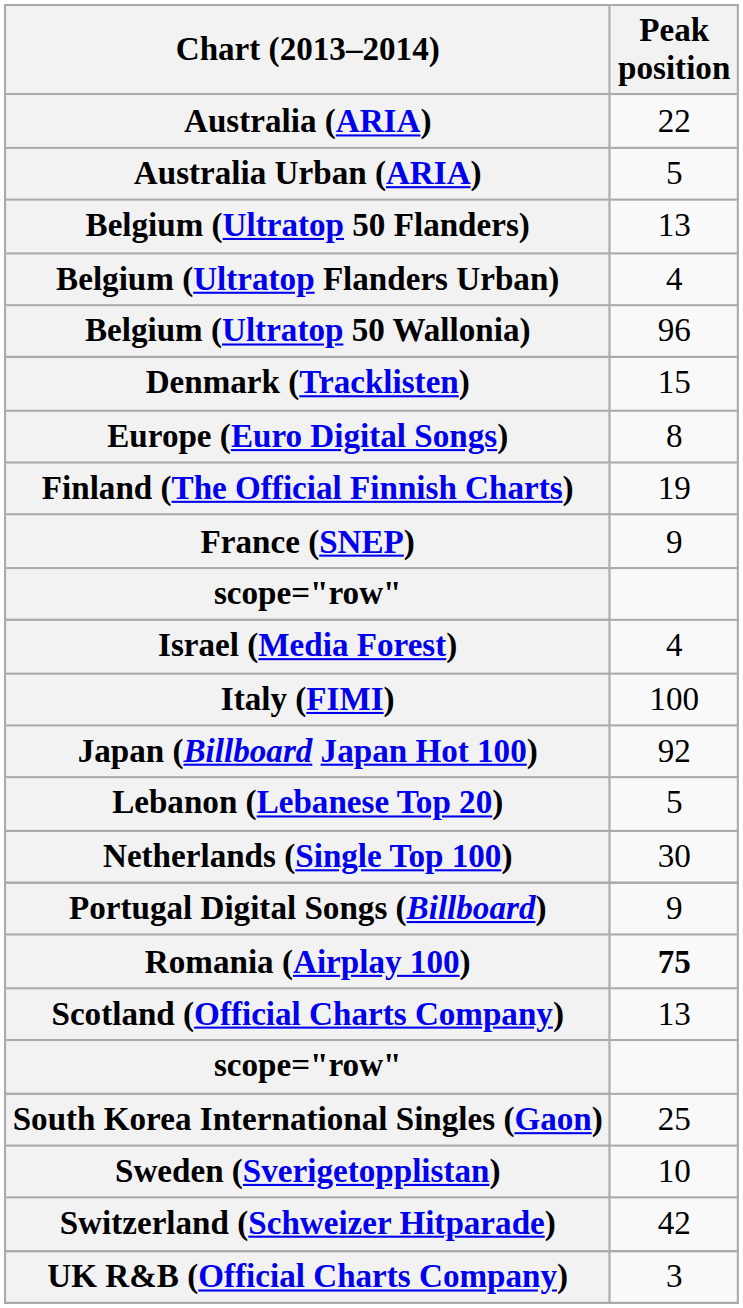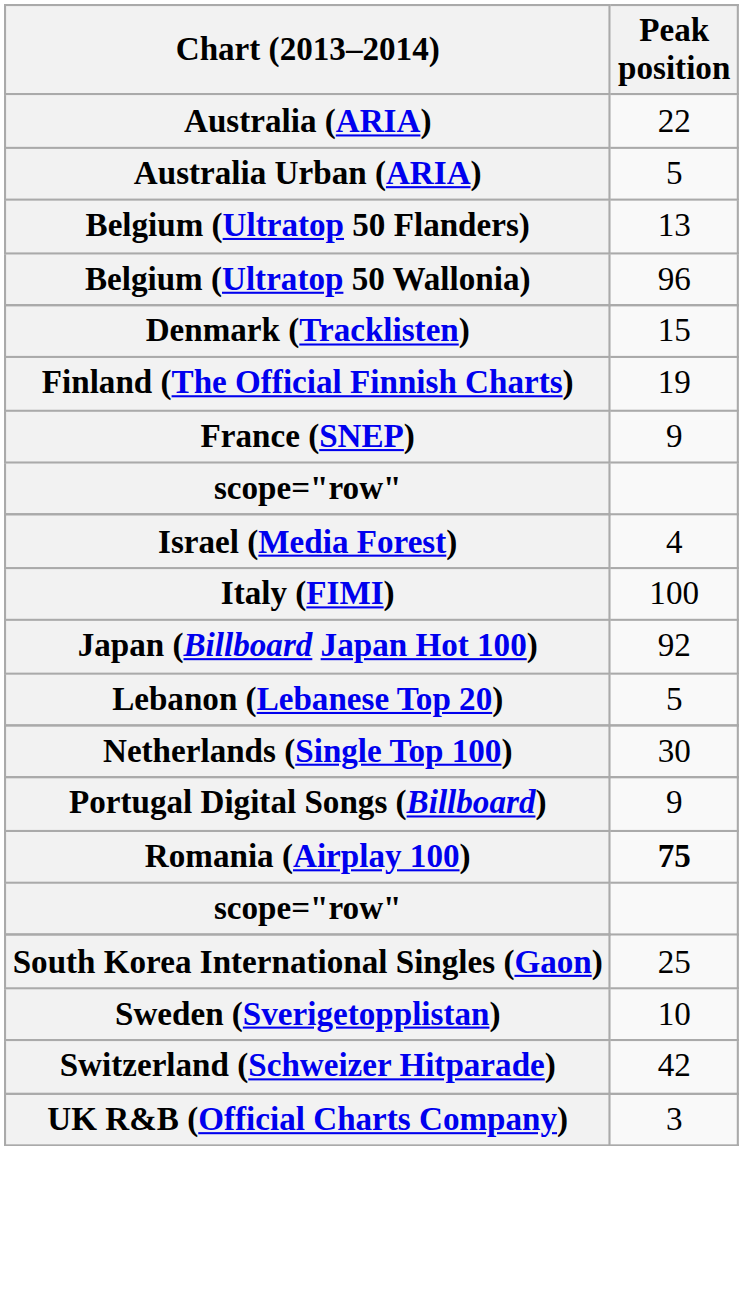- row: (308, 278)
- row: (308, 435)
- row: (308, 1013)
